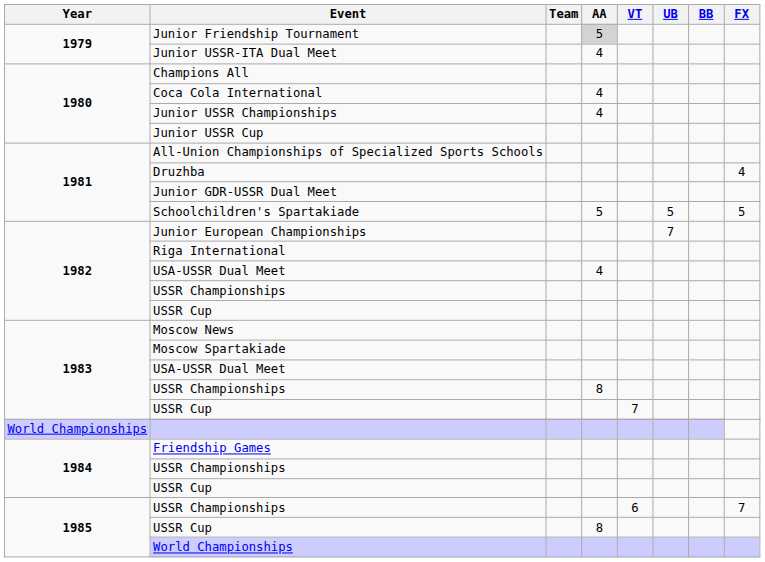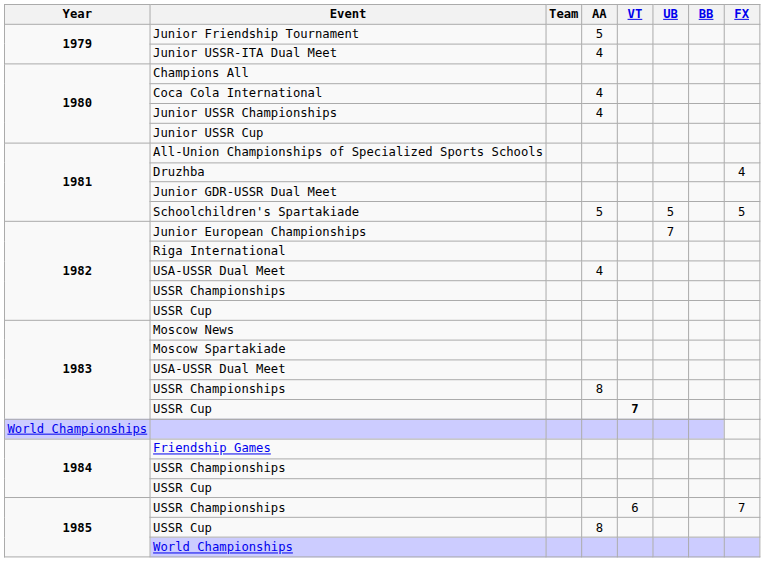(599, 34) lightgrey background -> (599, 34) no background
(635, 409) normal -> (635, 409) bold
